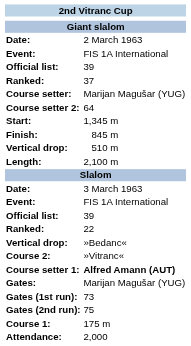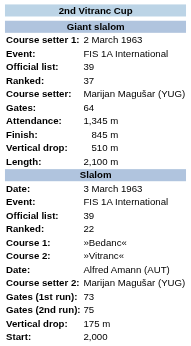(18, 40) Date: -> (43, 40) Course setter 1:
(43, 108) Course setter 2: -> (21, 108) Gates:
(19, 121) Start: -> (34, 121) Attendance:
(37, 243) Vertical drop: -> (28, 243) Course 1:
(43, 270) Course setter 1: -> (18, 270) Date:
(129, 270) bold -> (127, 270) normal
(21, 283) Gates: -> (43, 283) Course setter 2:
(28, 324) Course 1: -> (37, 324) Vertical drop:
(34, 337) Attendance: -> (19, 337) Start:
